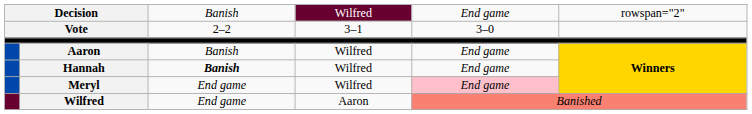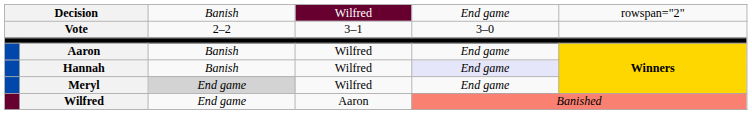(222, 68) bold -> (222, 68) normal
(485, 68) no background -> (485, 68) lavender background
(222, 85) no background -> (222, 85) lightgrey background
(485, 85) pink background -> (485, 85) no background
